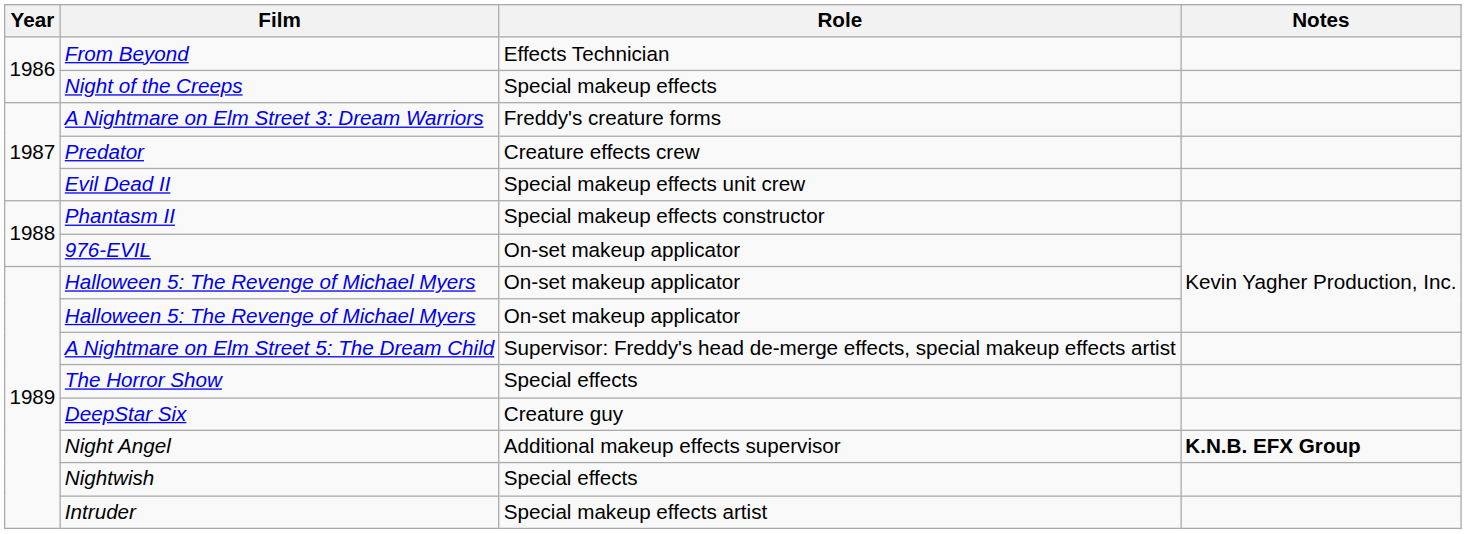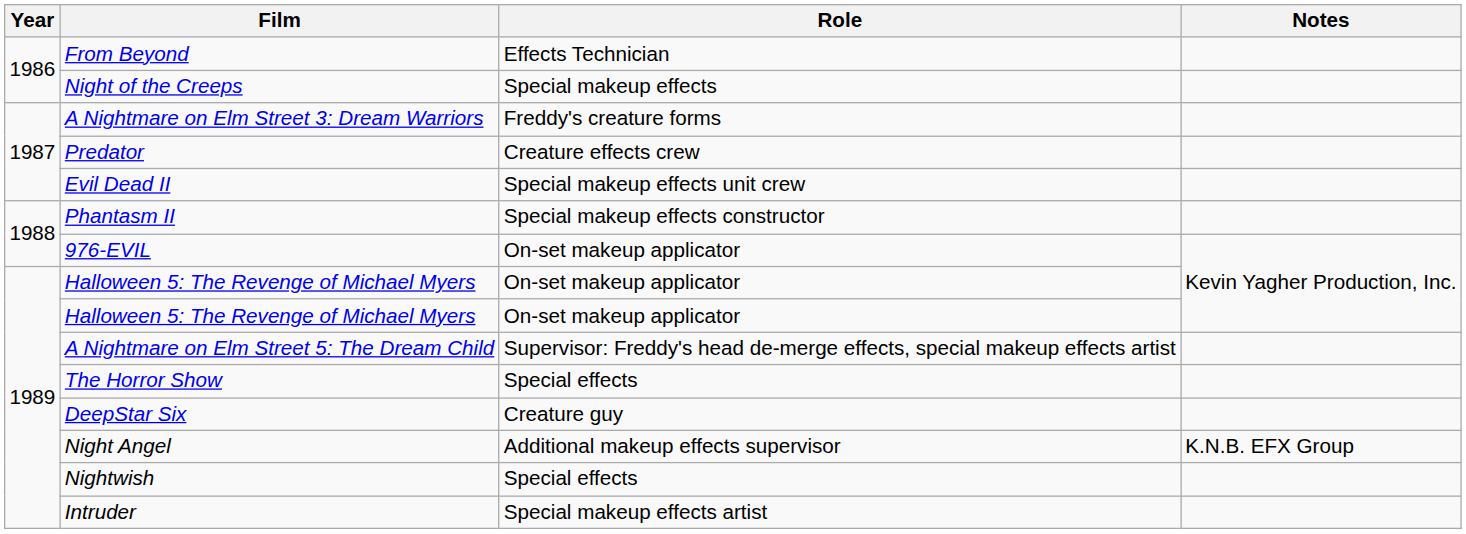(1273, 446) bold -> (1270, 446) normal
